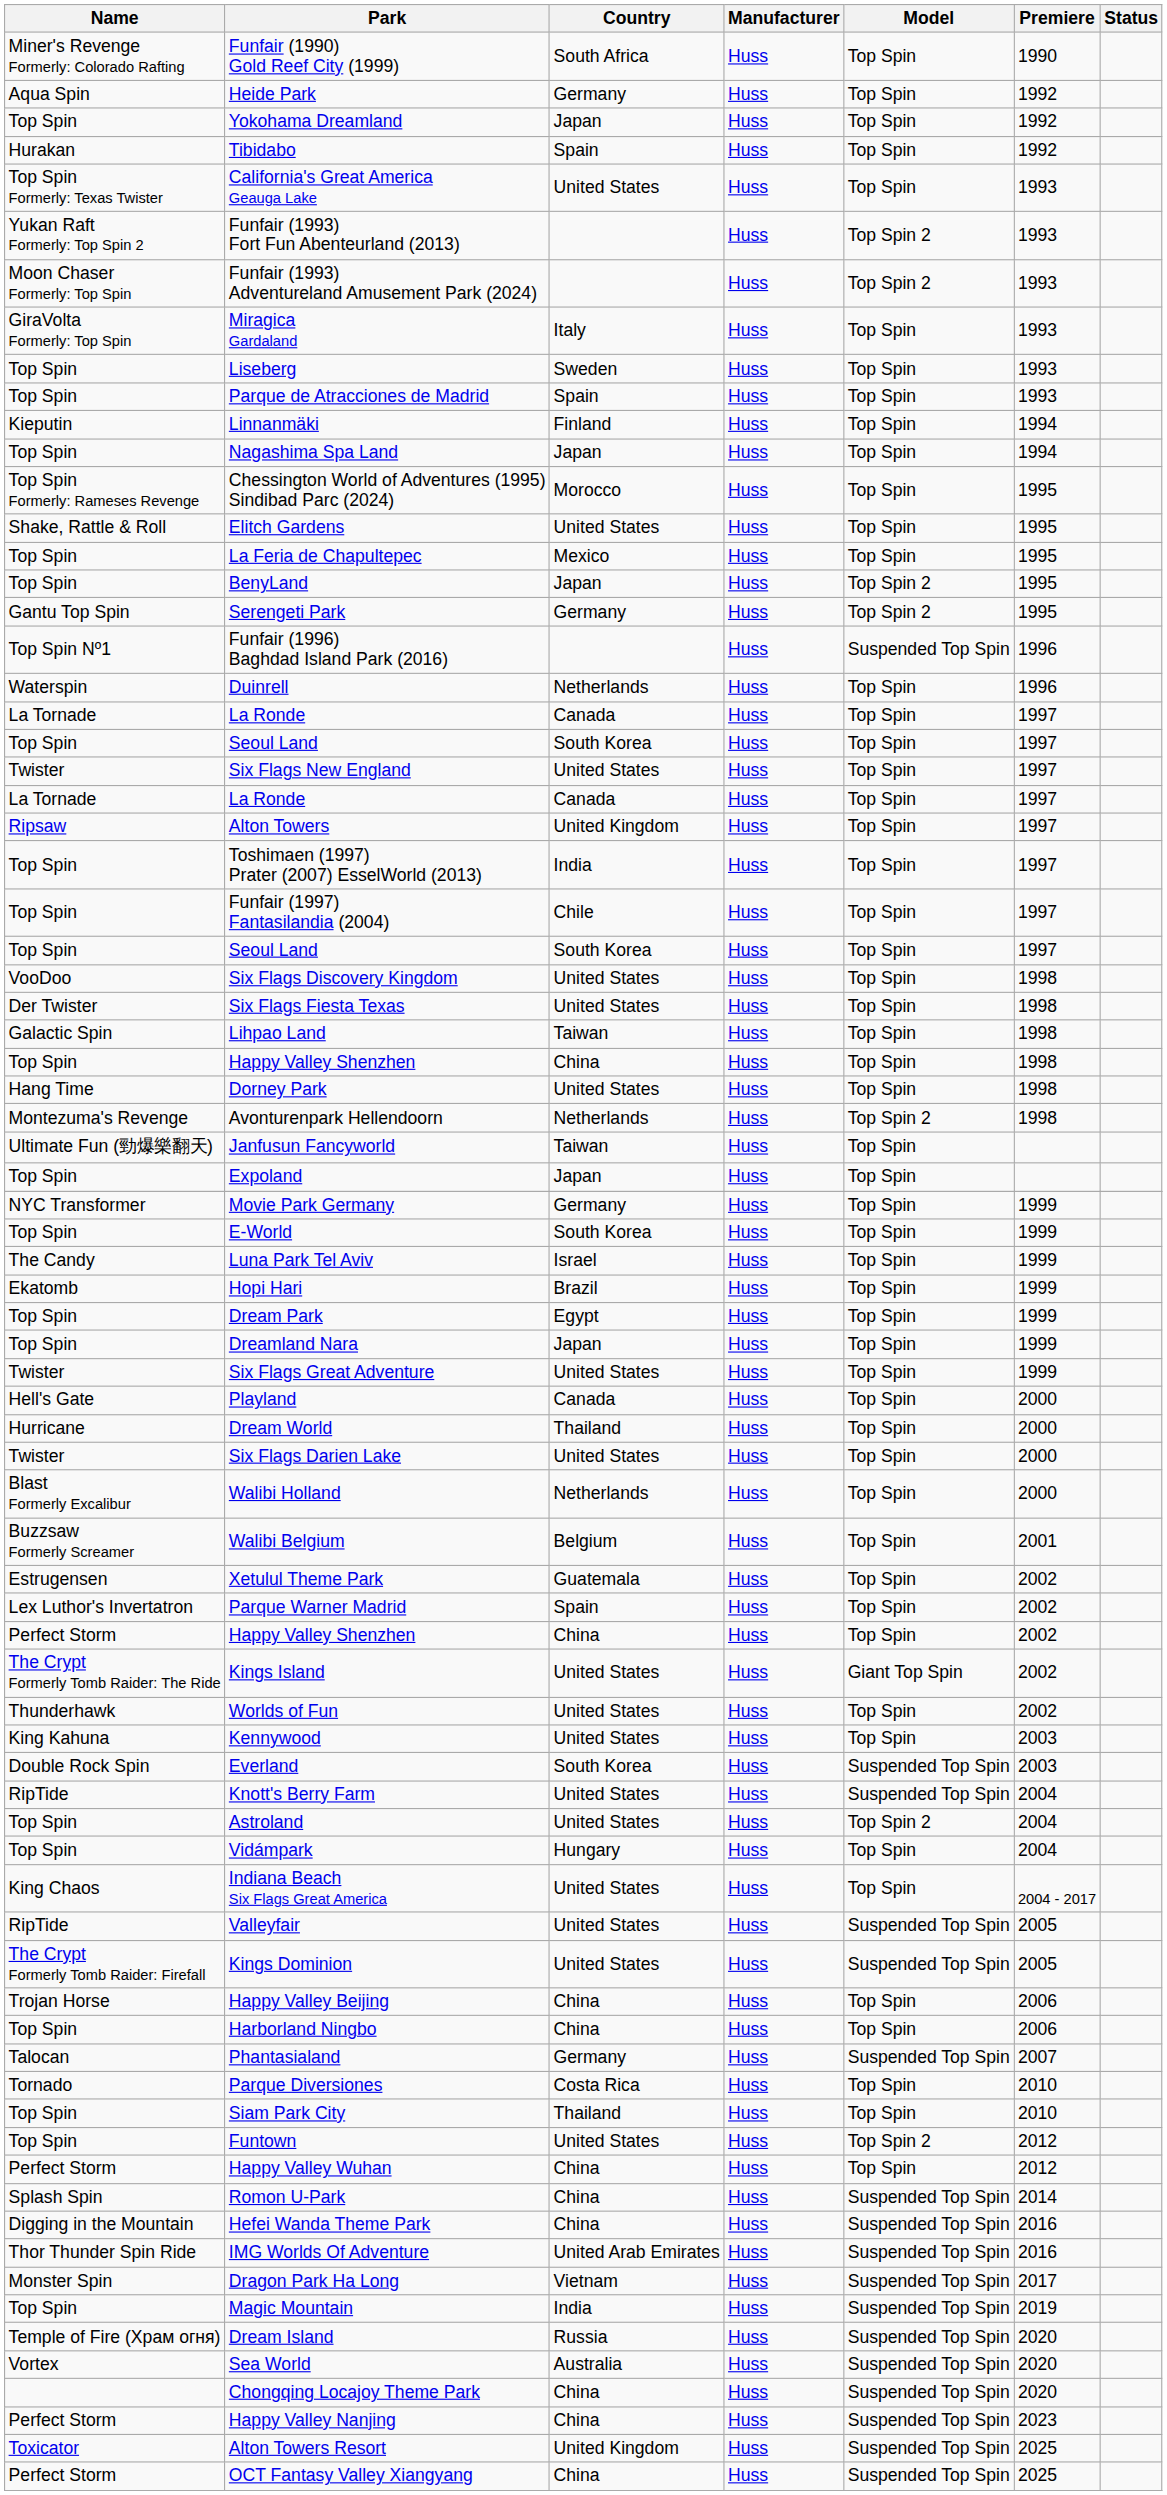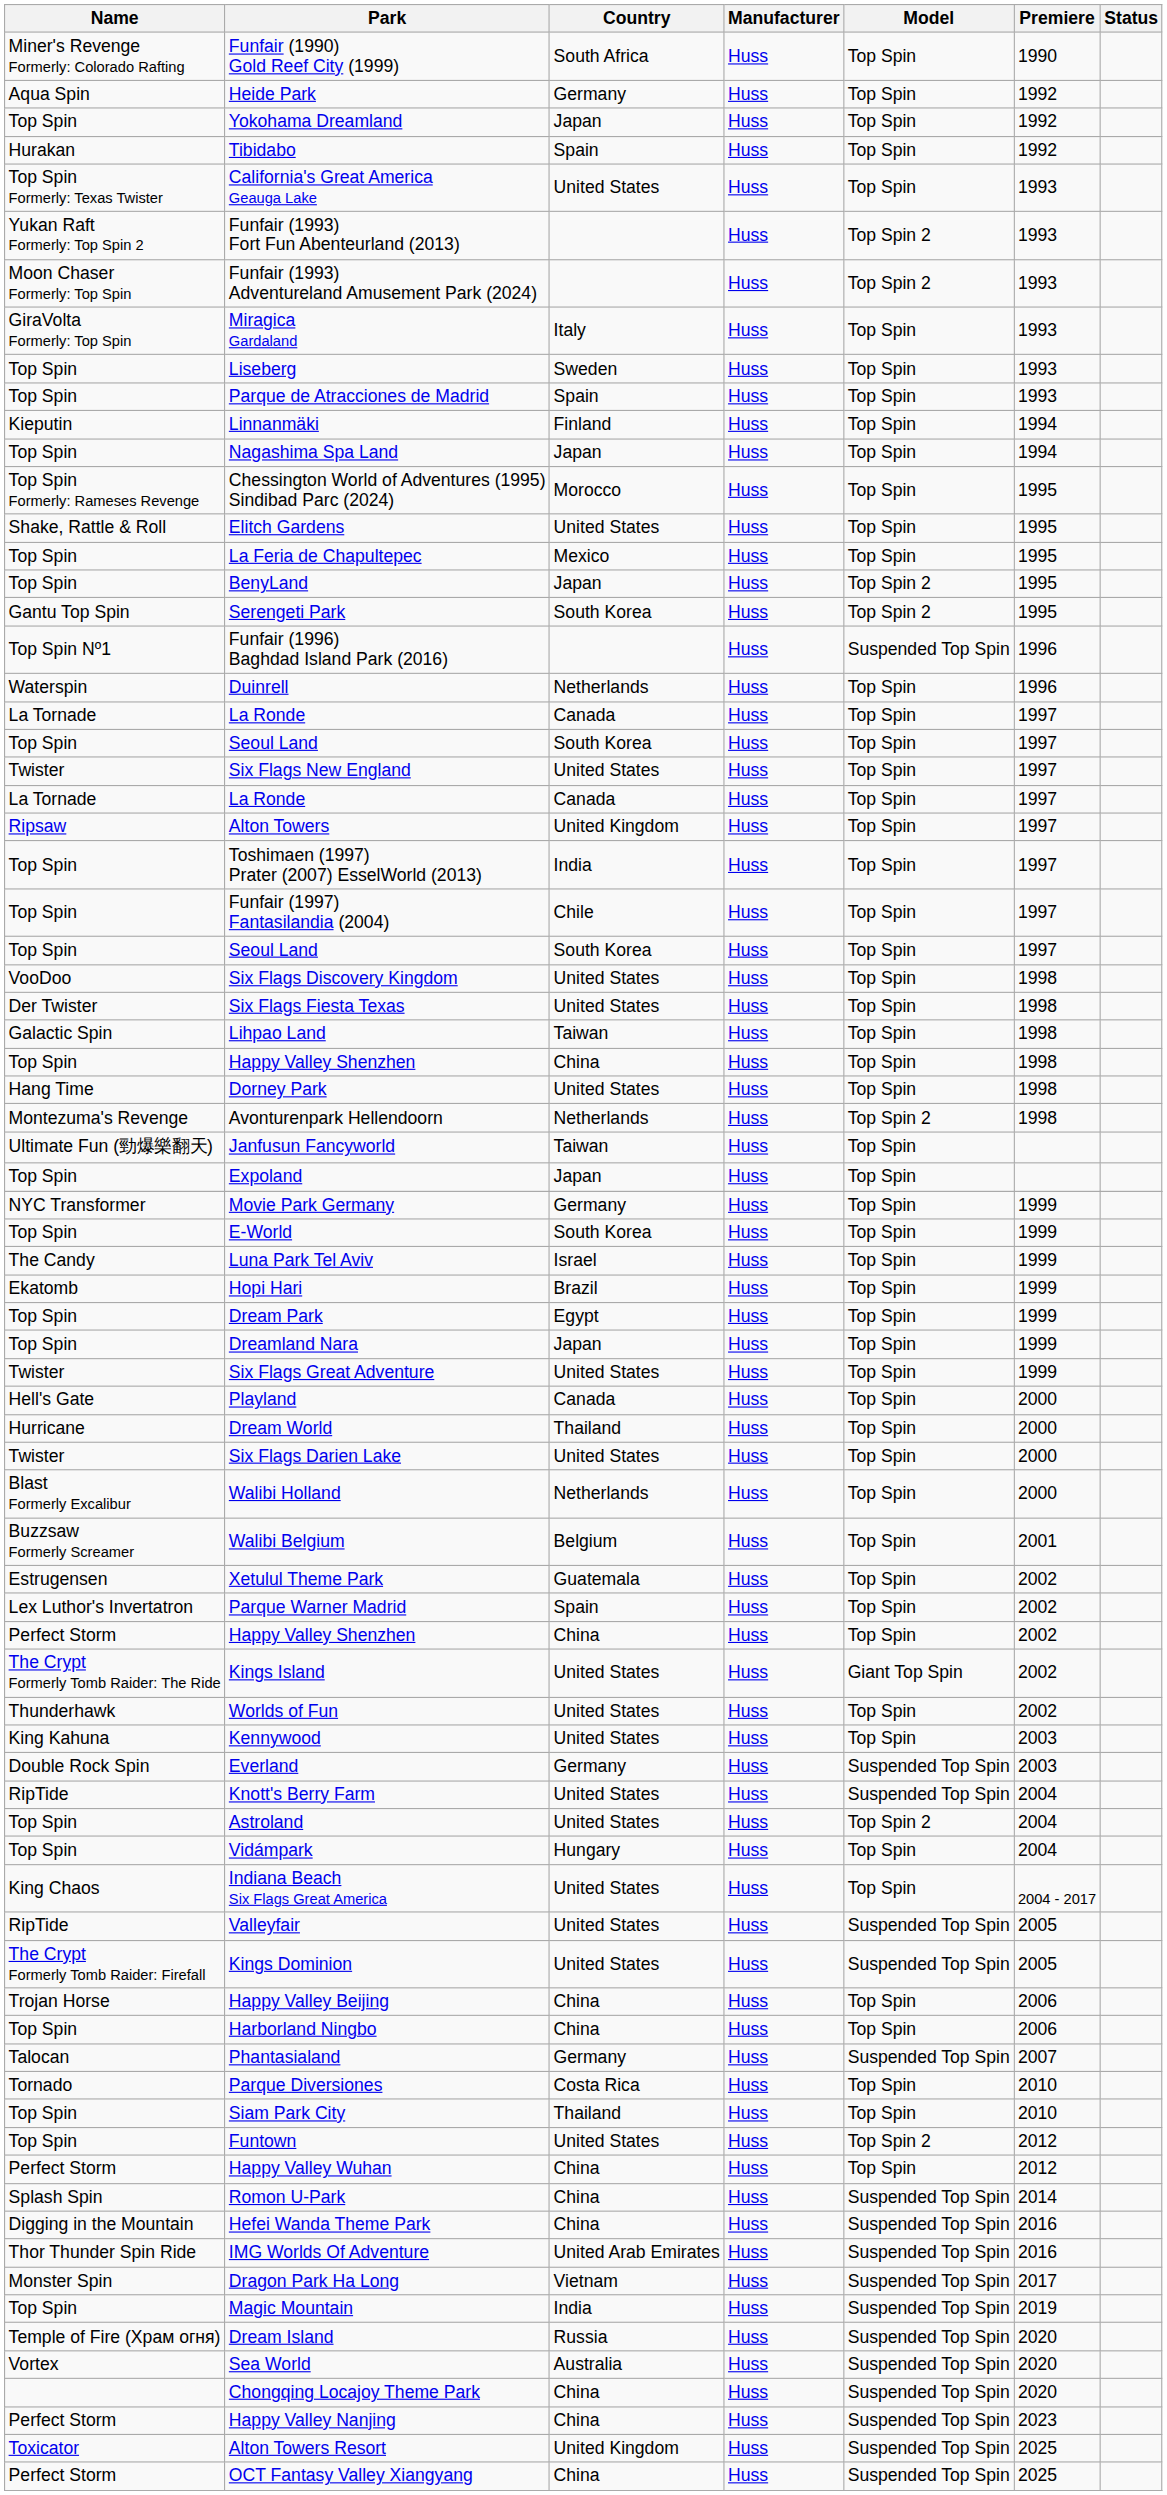(590, 611) Germany -> (603, 611) South Korea
(603, 1766) South Korea -> (590, 1766) Germany
